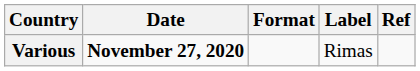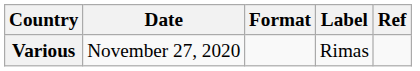(166, 50) bold -> (164, 50) normal
